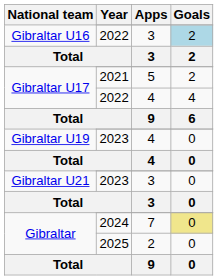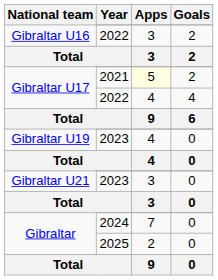(192, 35) lightblue background -> (192, 35) no background
(151, 77) no background -> (151, 77) lightyellow background
(192, 222) khaki background -> (192, 222) no background
